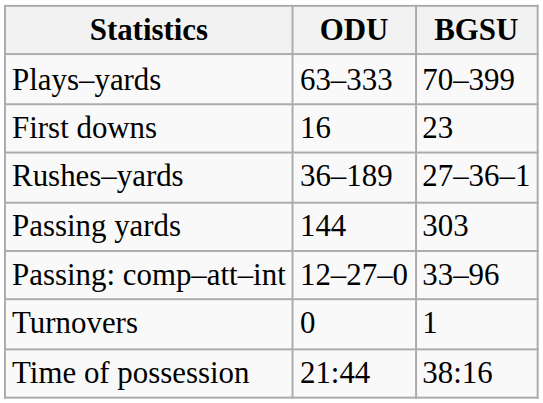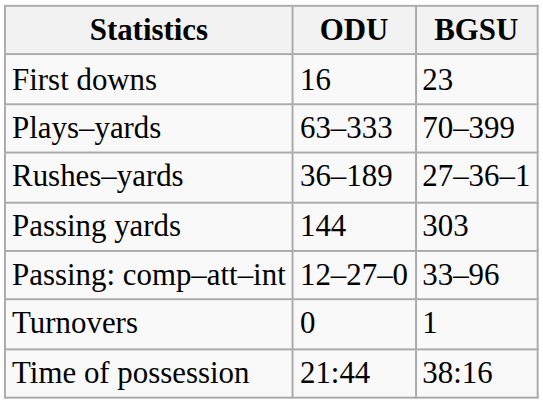rows swapped: (85, 127) <-> (87, 78)
